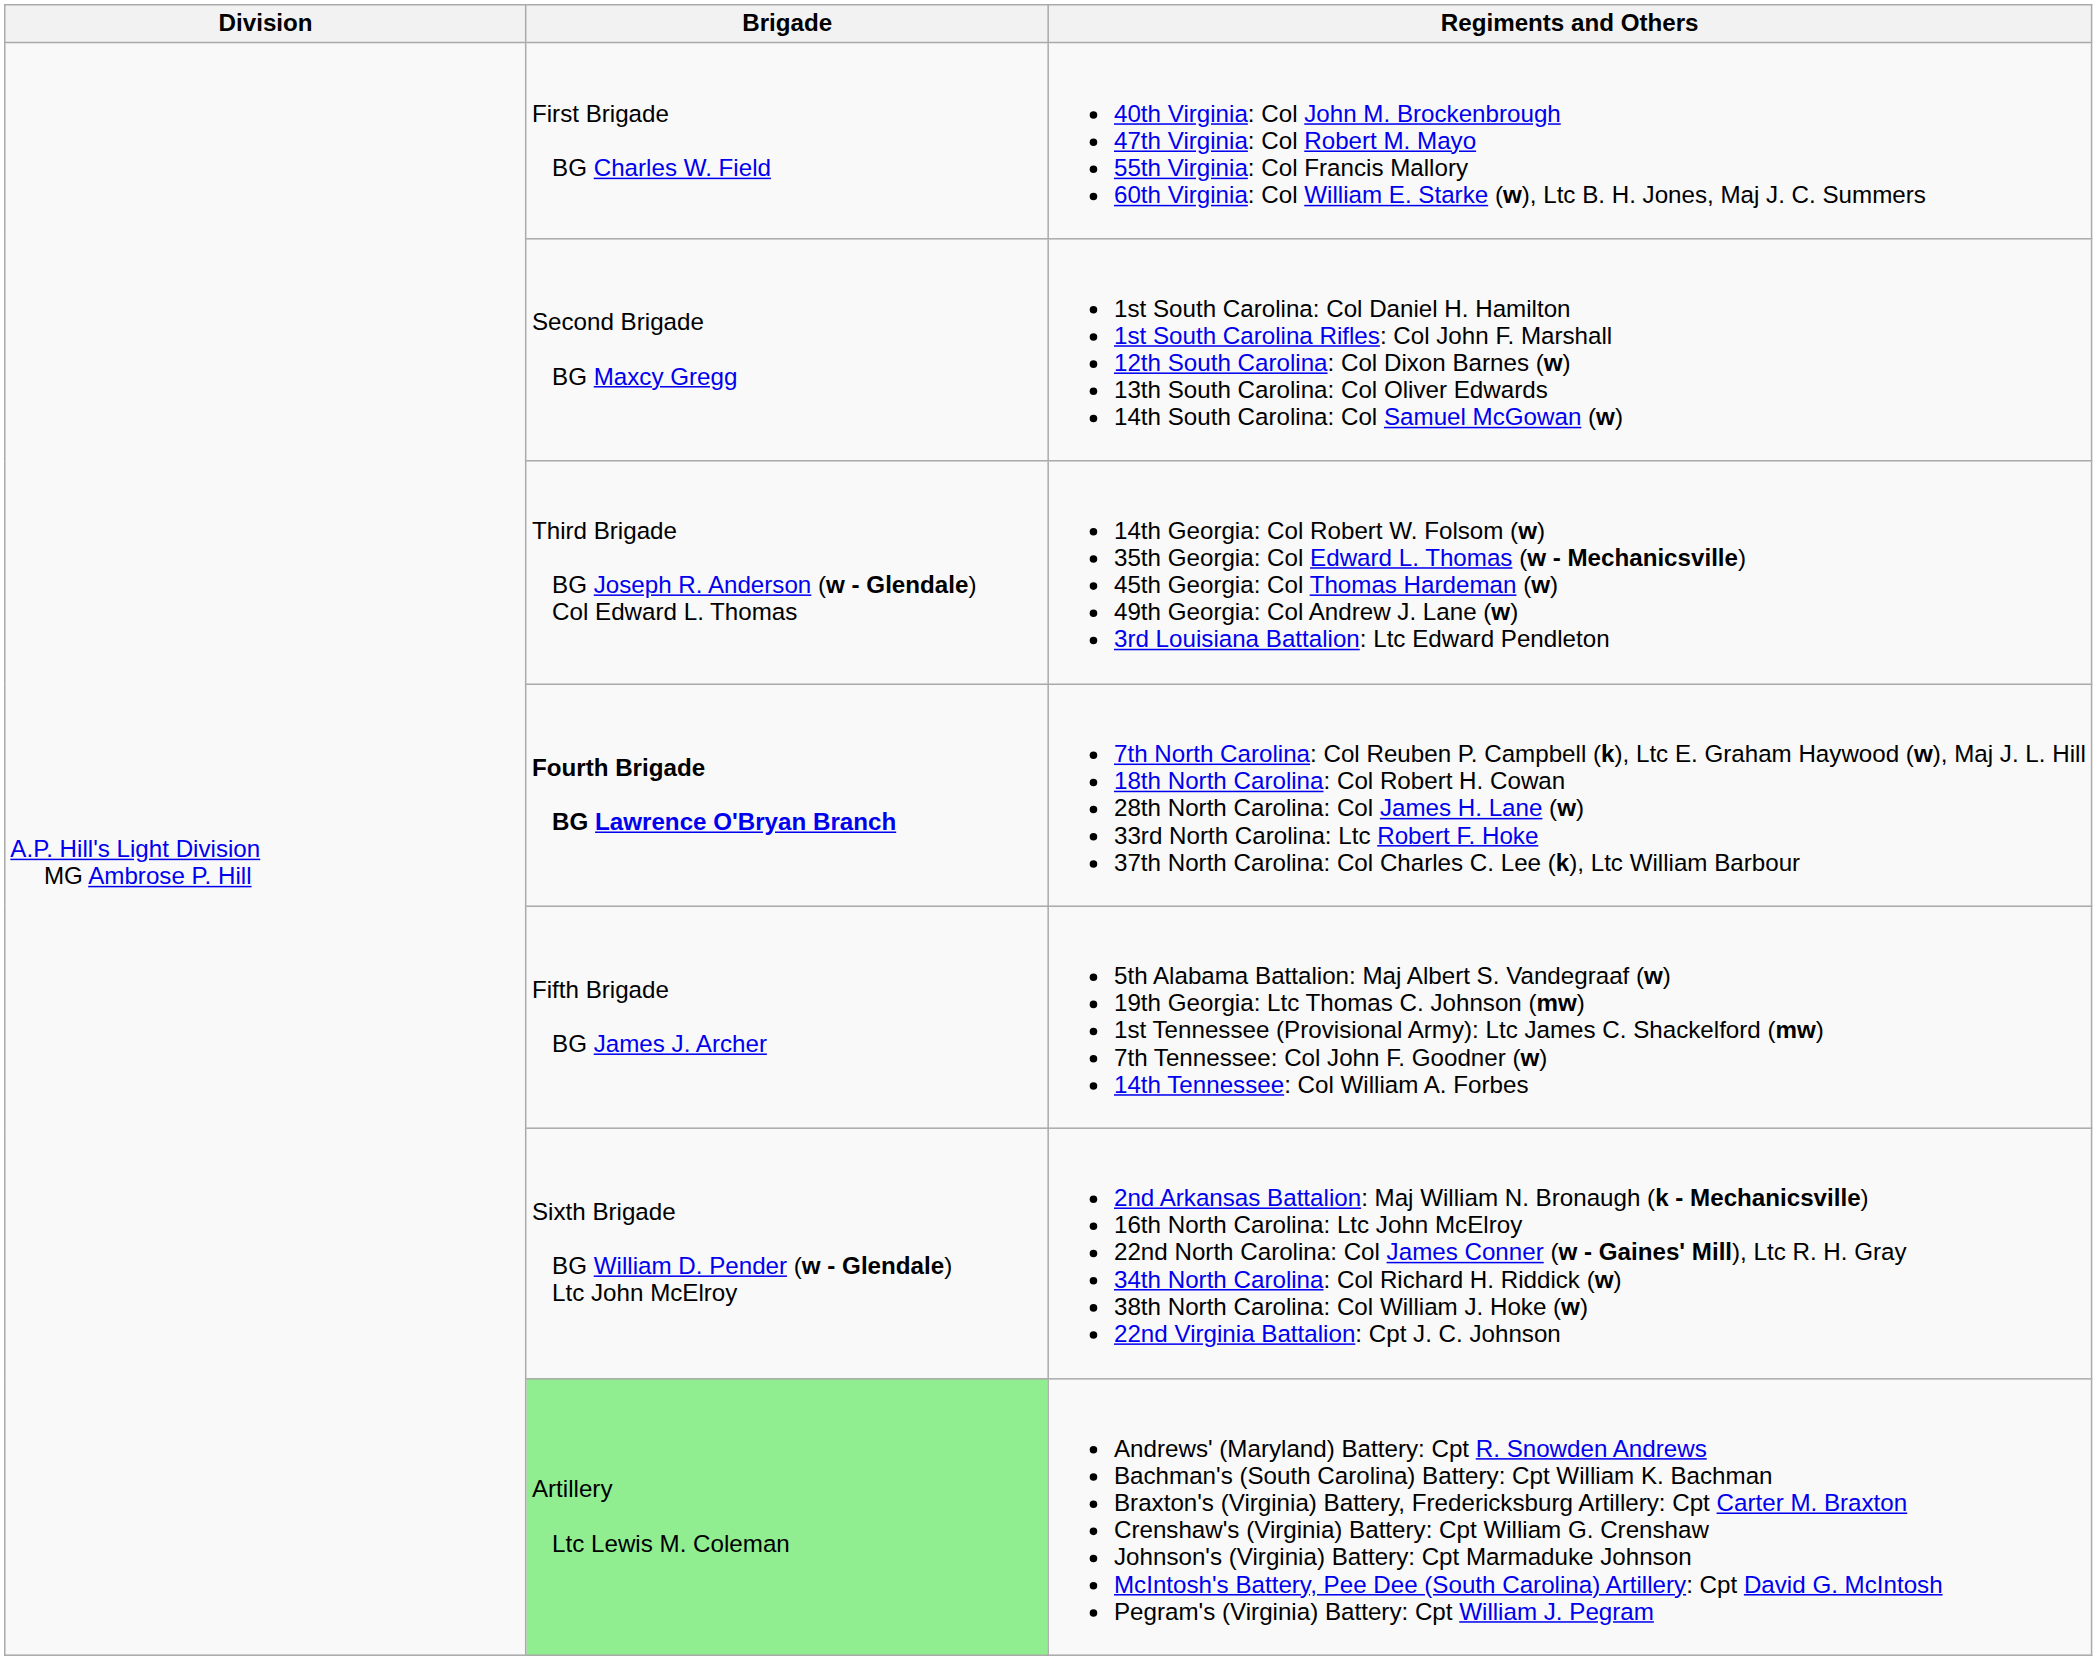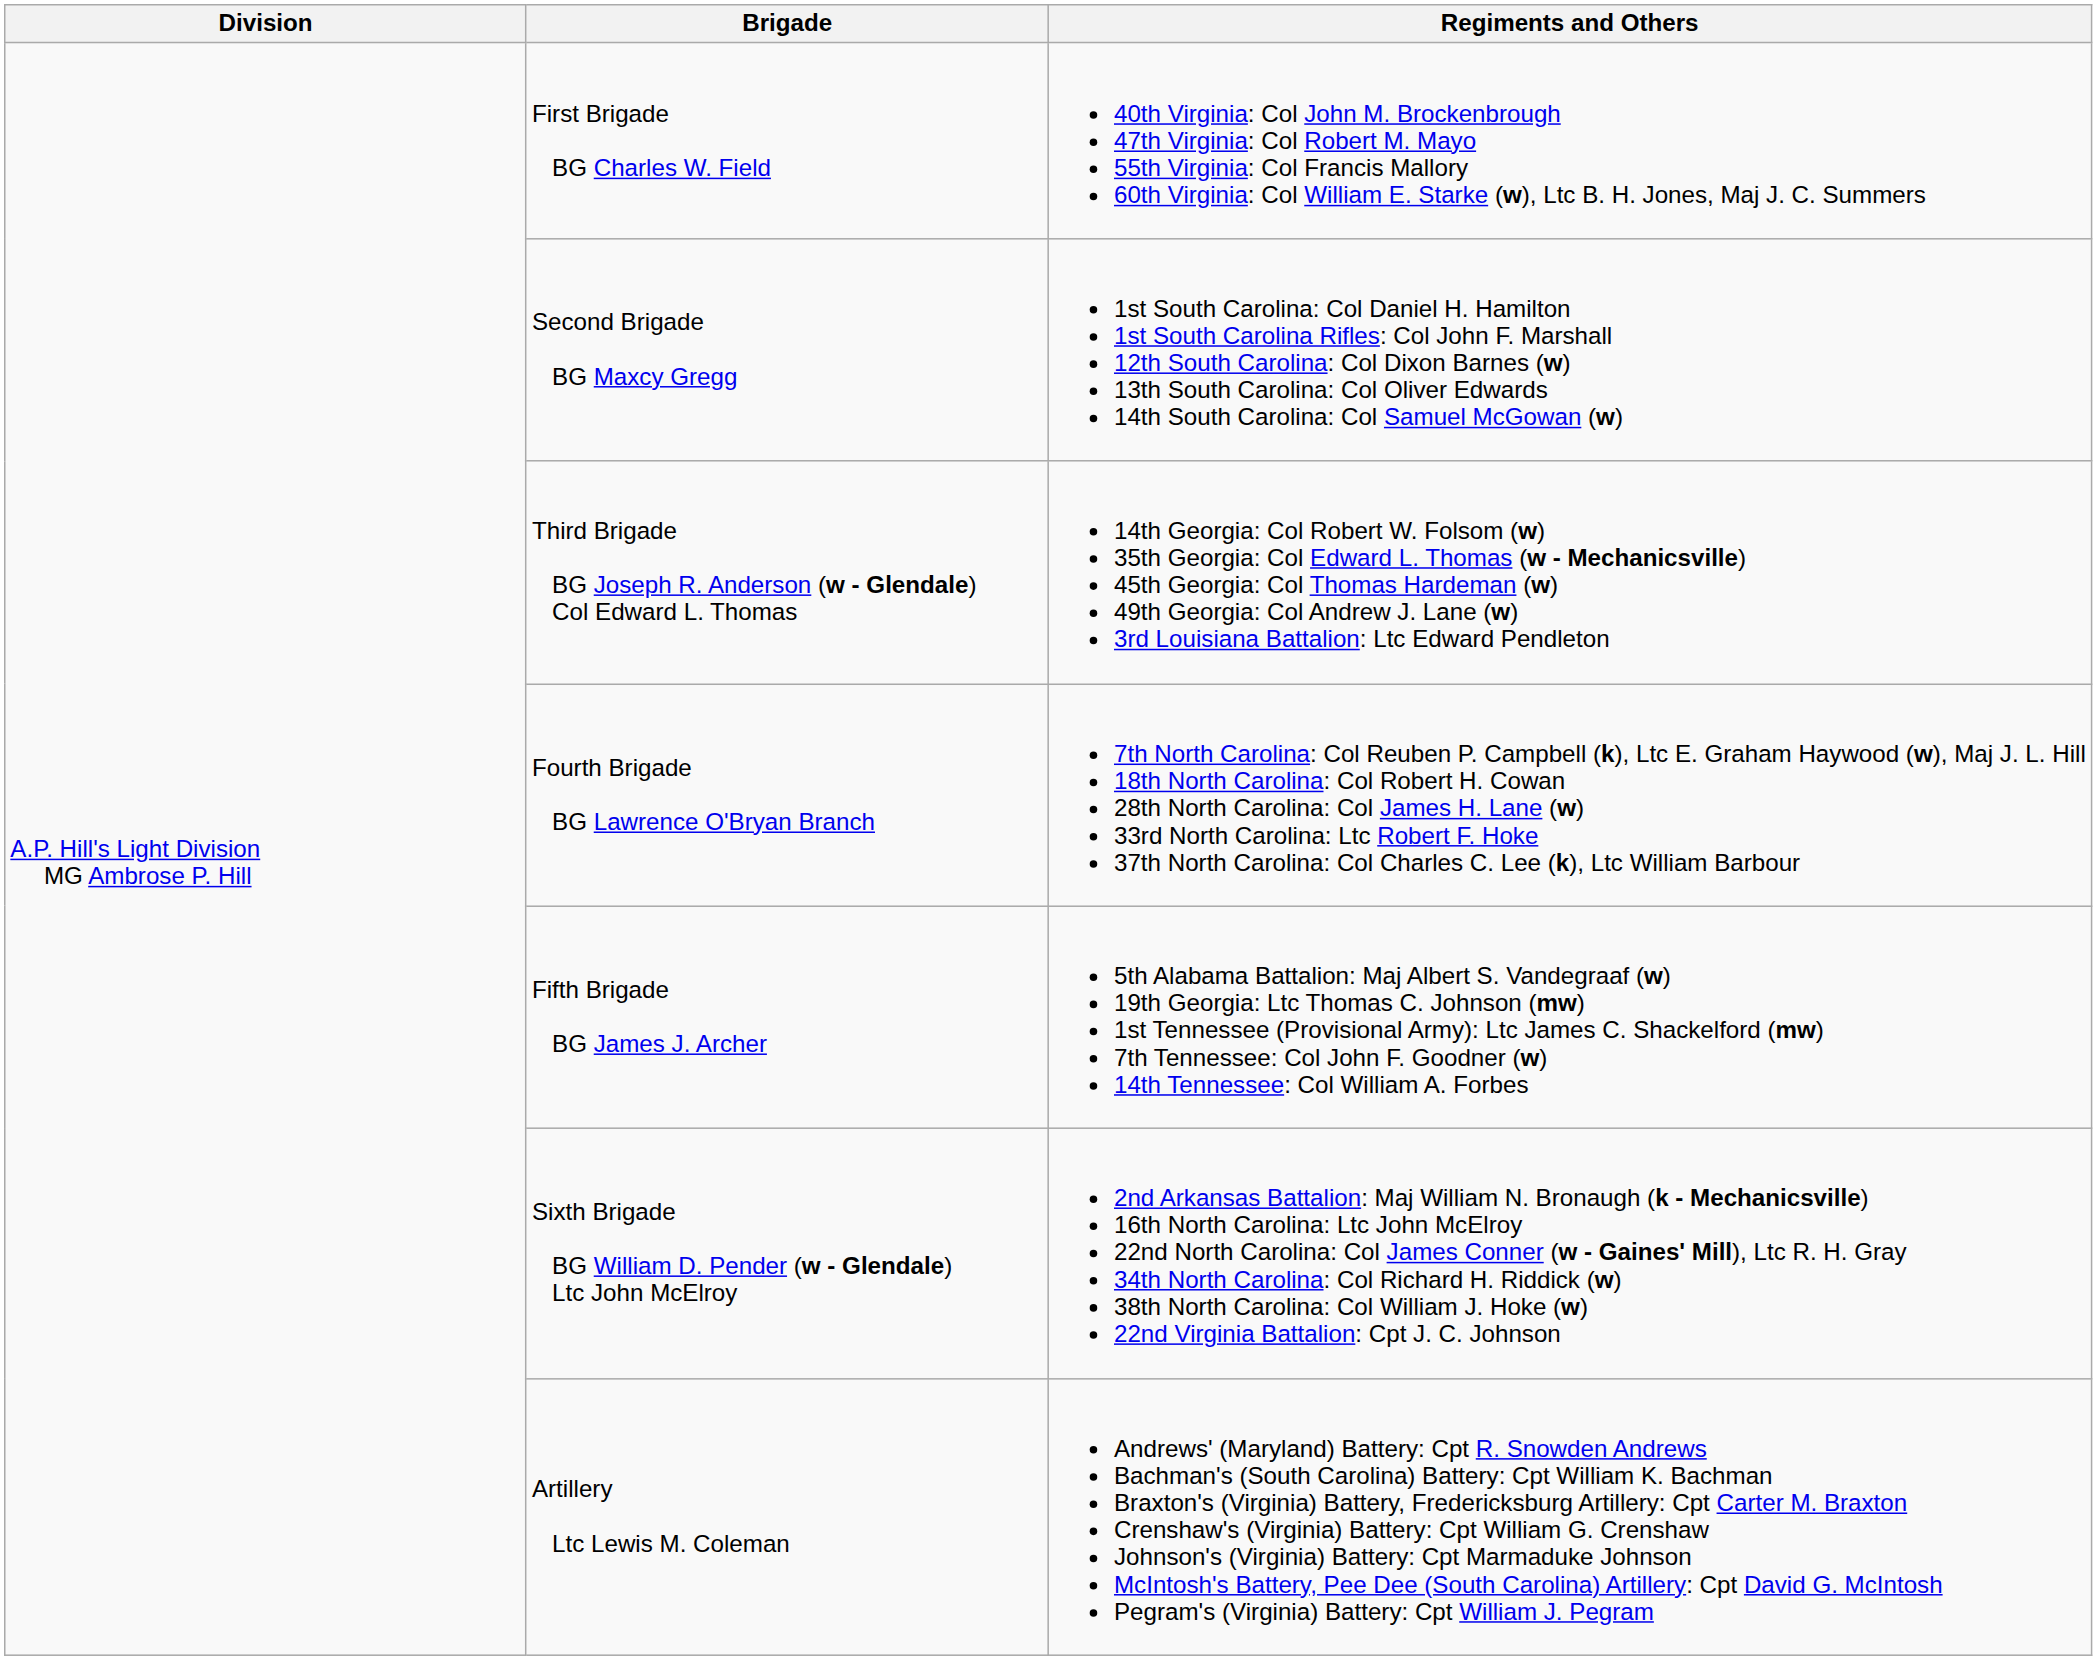(714, 794) bold -> (703, 794) normal
(661, 1516) lightgreen background -> (661, 1516) no background
